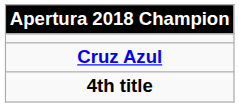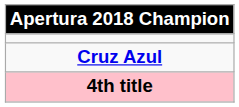(120, 86) no background -> (120, 86) pink background
